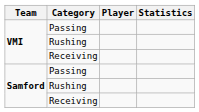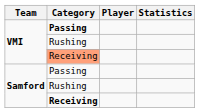(68, 27) normal -> (68, 27) bold
(73, 56) no background -> (73, 56) lightsalmon background
(73, 100) normal -> (73, 100) bold
